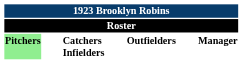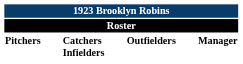(23, 40) lightgreen background -> (23, 40) no background
